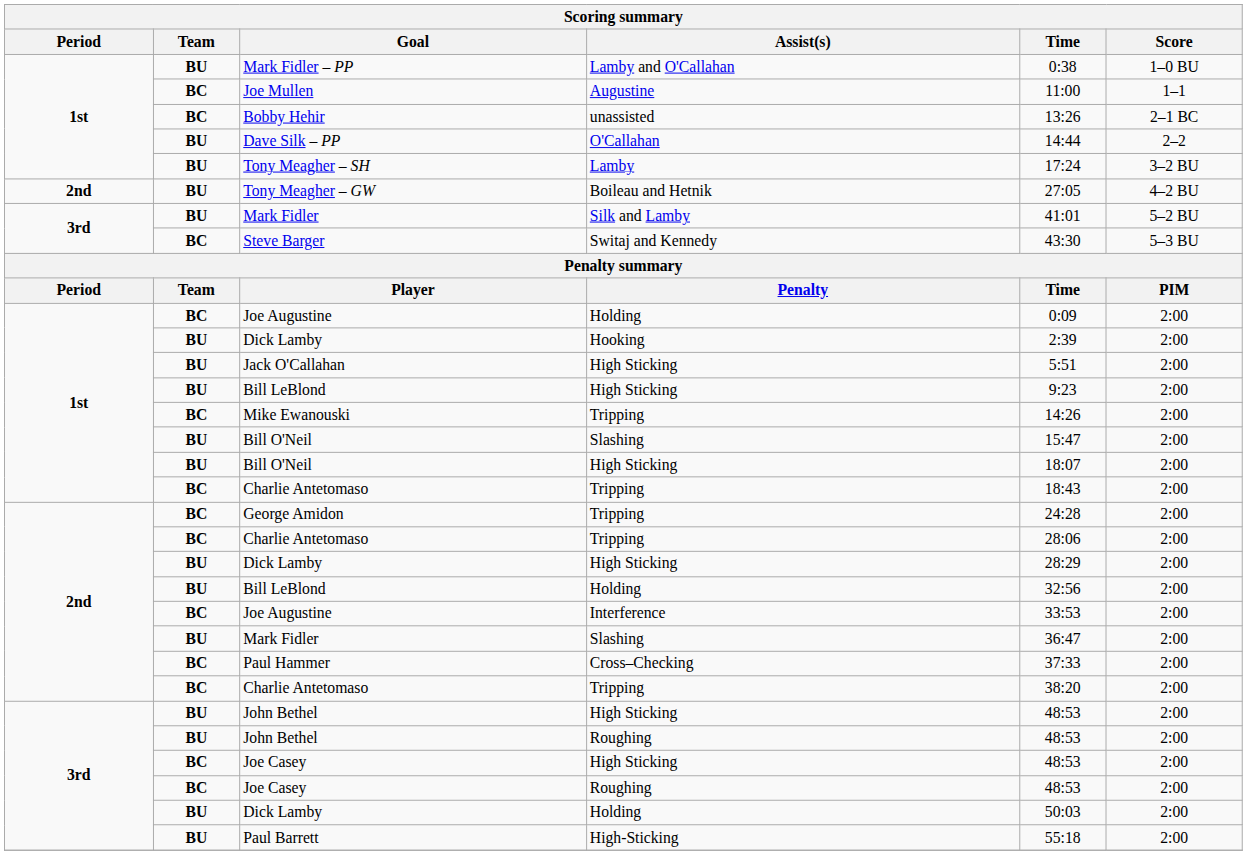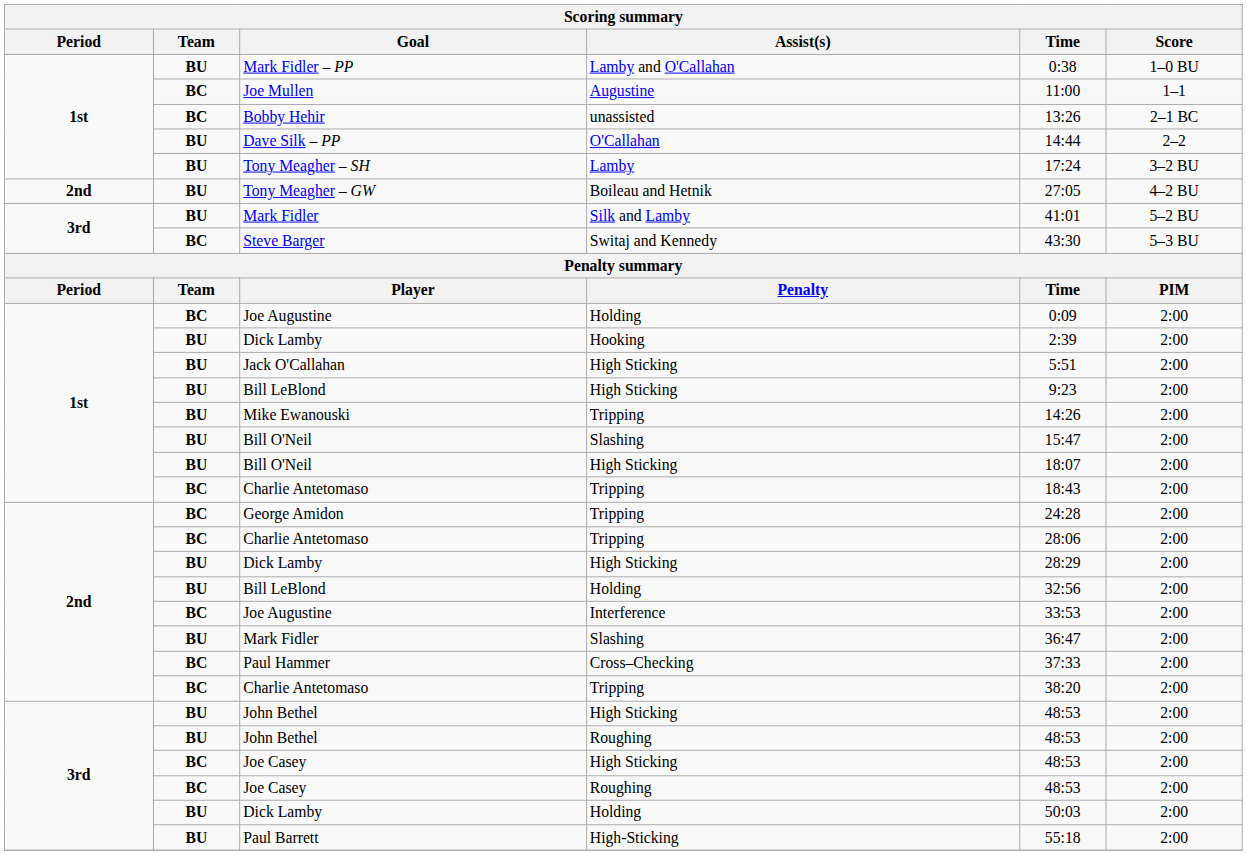(196, 414) BC -> (196, 414) BU
